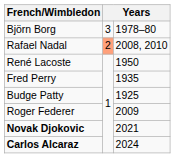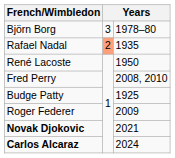(142, 46) 2008, 2010 -> (127, 46) 1935
(127, 79) 1935 -> (142, 79) 2008, 2010
